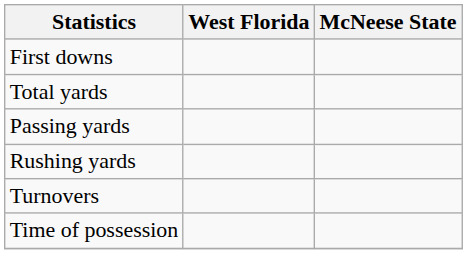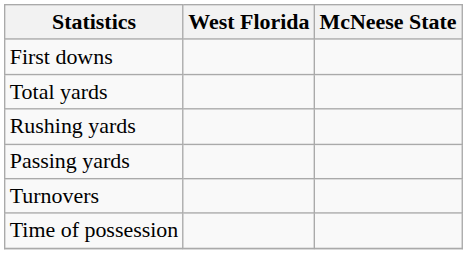rows swapped: (73, 160) <-> (70, 126)
